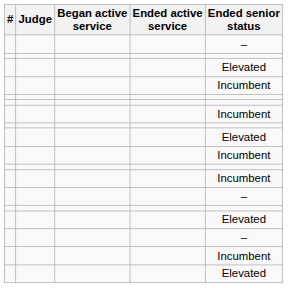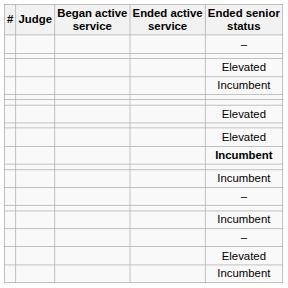(244, 114) Incumbent -> (244, 114) Elevated
(244, 155) normal -> (244, 155) bold
(244, 219) Elevated -> (244, 219) Incumbent
(244, 255) Incumbent -> (244, 255) Elevated
(244, 273) Elevated -> (244, 273) Incumbent
